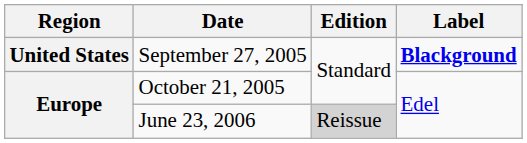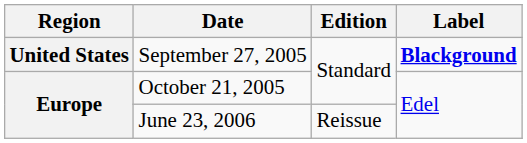(349, 120) lightgrey background -> (349, 120) no background
